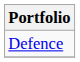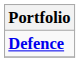(36, 43) normal -> (36, 43) bold
